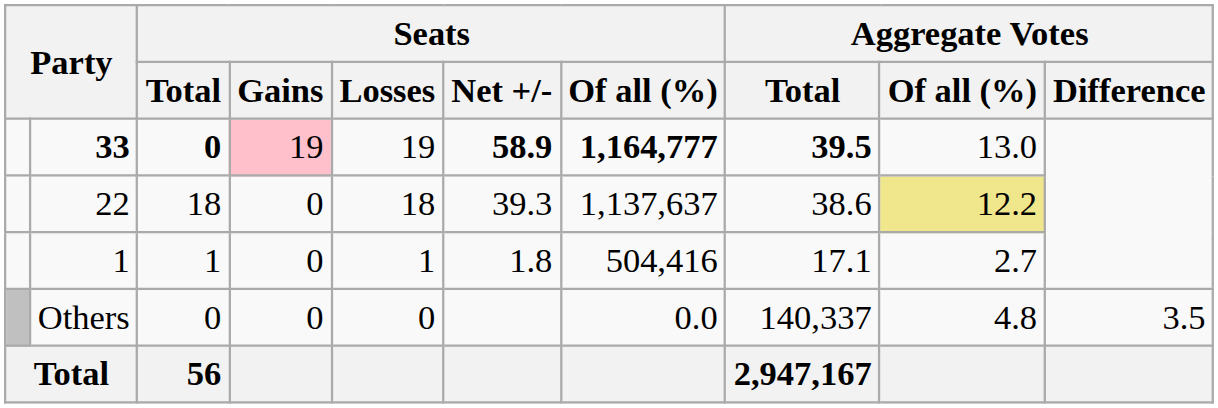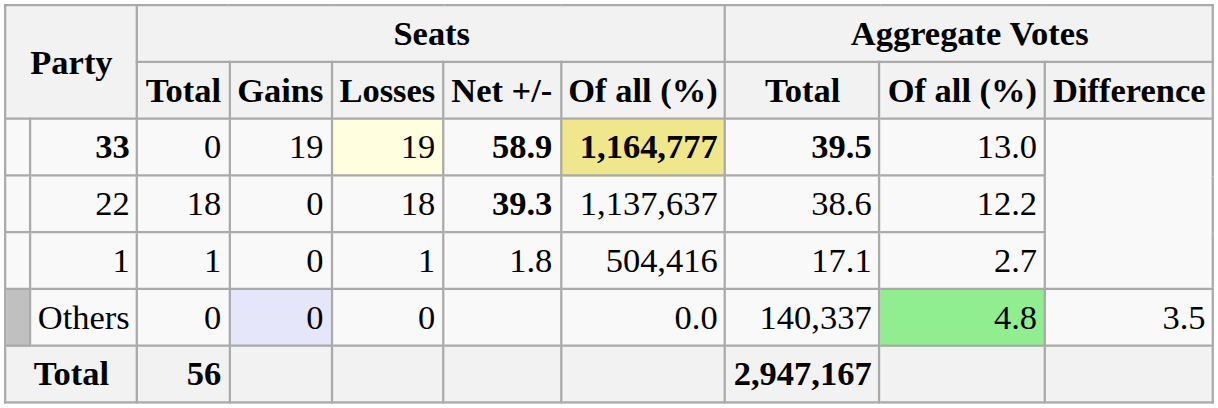(213, 146) bold -> (213, 146) normal
(306, 146) pink background -> (306, 146) no background
(418, 146) no background -> (418, 146) lightyellow background
(649, 146) no background -> (649, 146) khaki background
(522, 203) normal -> (522, 203) bold
(1007, 203) khaki background -> (1007, 203) no background
(315, 317) no background -> (315, 317) lavender background
(1016, 317) no background -> (1016, 317) lightgreen background
